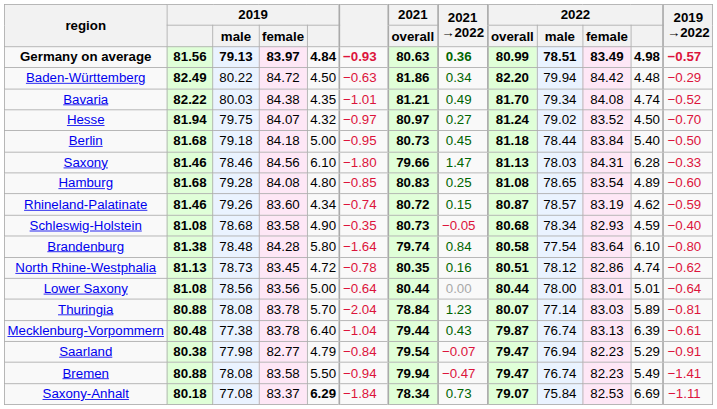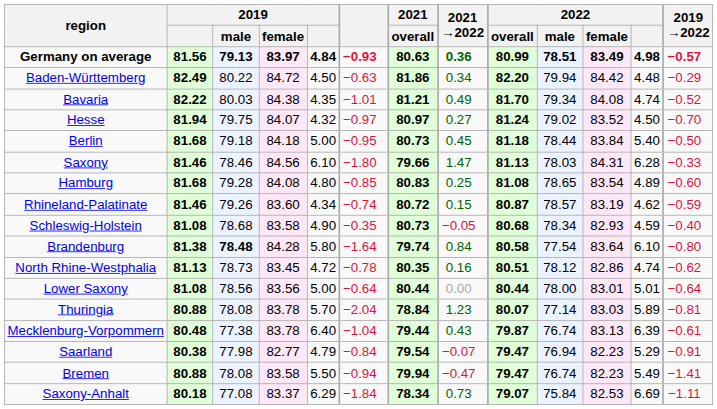(236, 246) normal -> (236, 246) bold
(323, 394) bold -> (323, 394) normal
